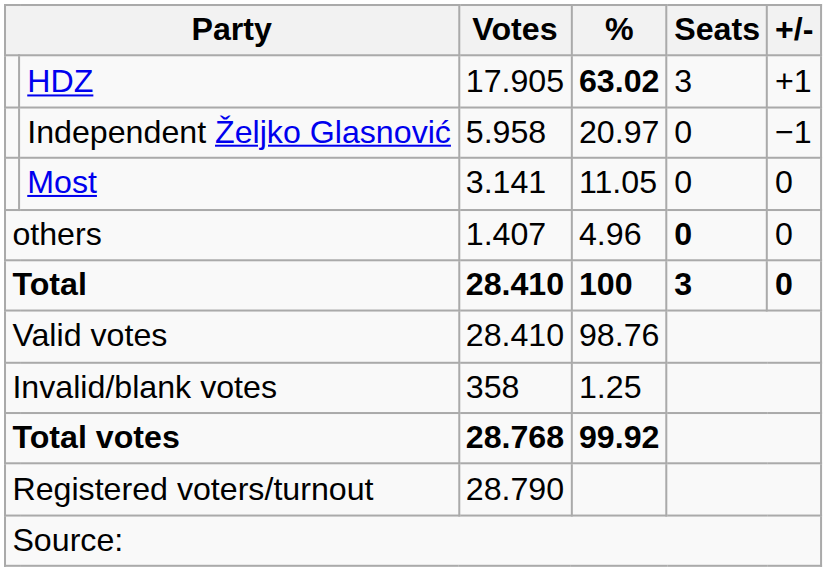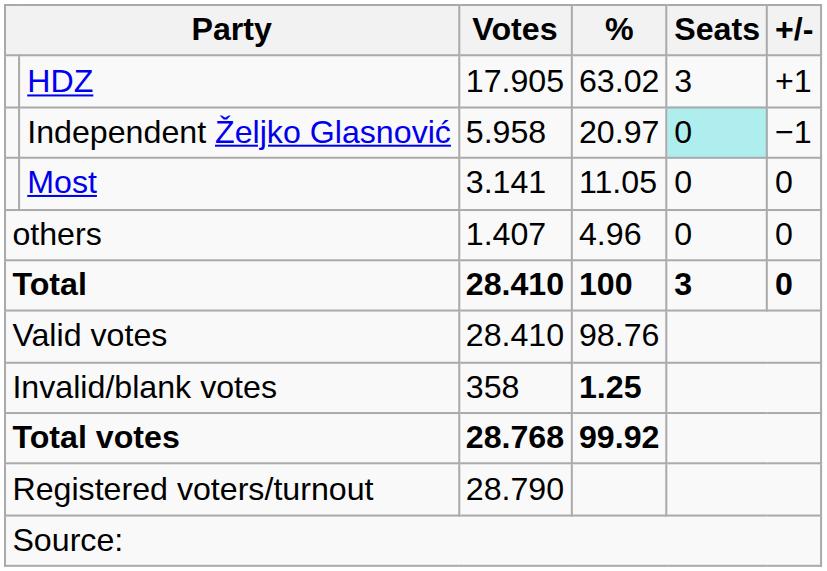(619, 81) bold -> (619, 81) normal
(683, 132) no background -> (683, 132) paleturquoise background
(683, 234) bold -> (683, 234) normal
(610, 387) normal -> (610, 387) bold
